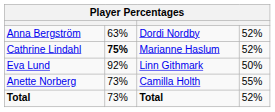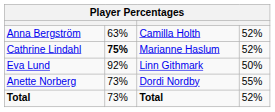(170, 33) Dordi Nordby -> (170, 33) Camilla Holth
(170, 82) Camilla Holth -> (170, 82) Dordi Nordby
